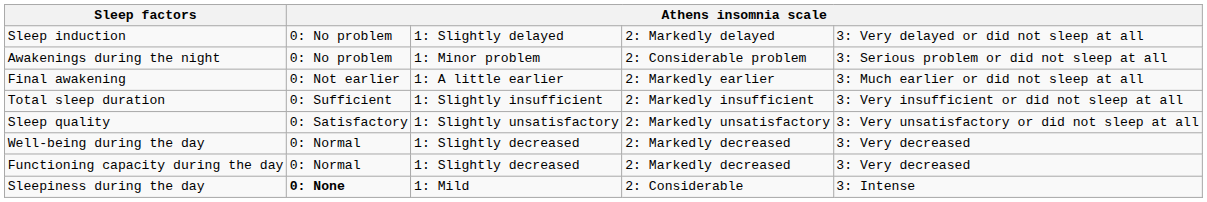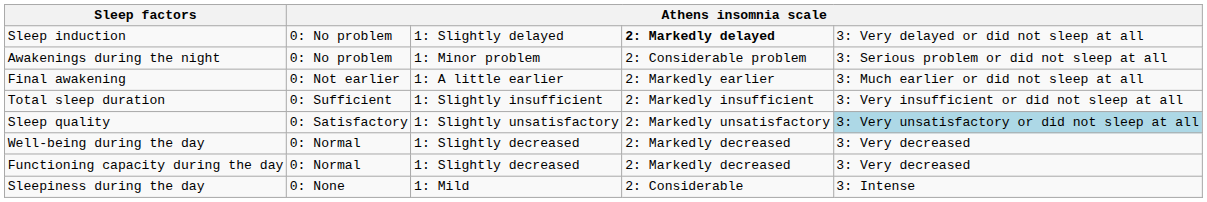(700, 37) normal -> (700, 37) bold
(1018, 122) no background -> (1018, 122) lightblue background
(317, 186) bold -> (317, 186) normal
